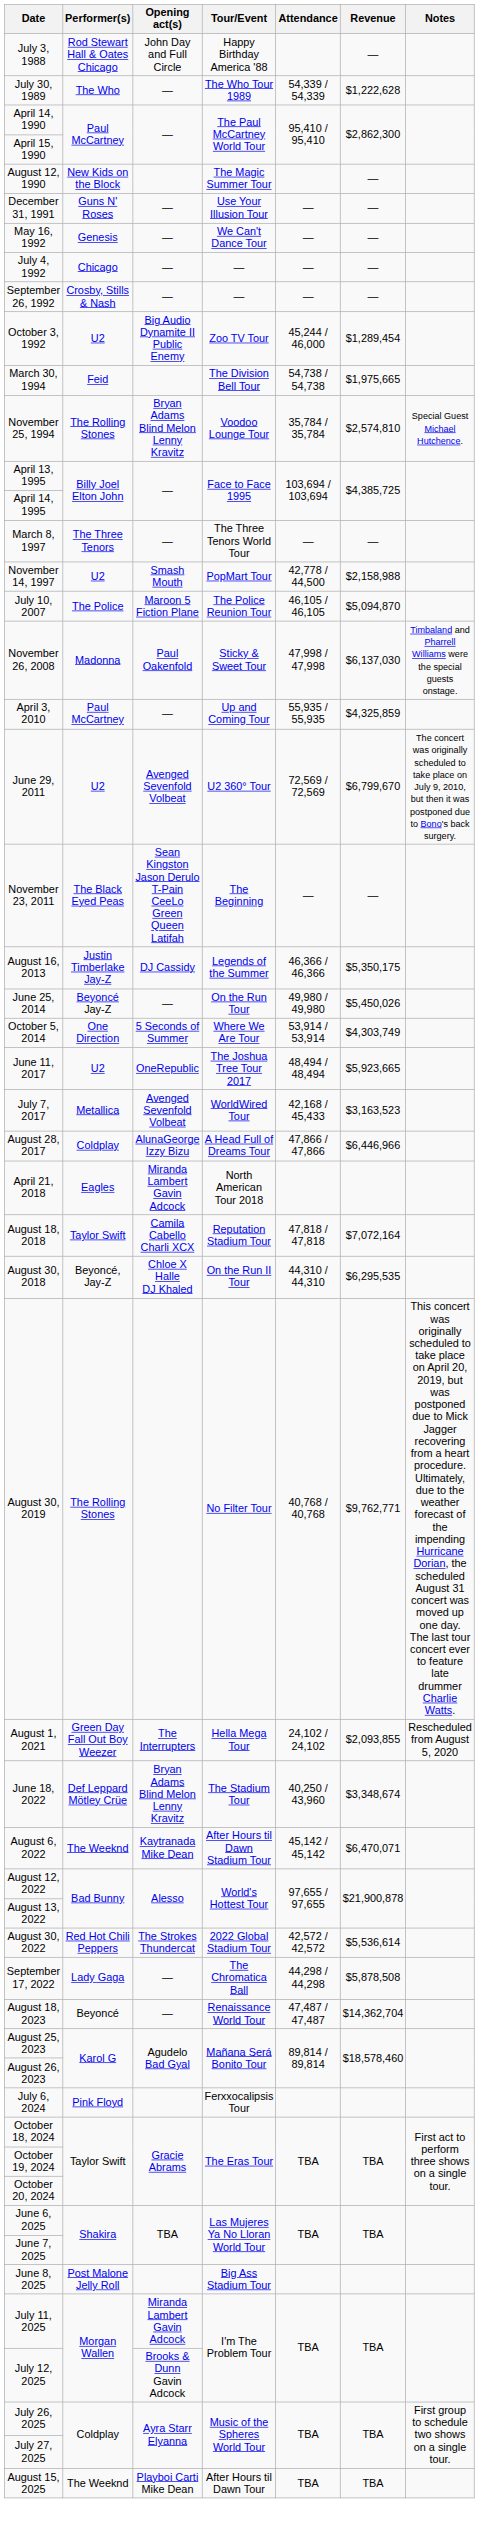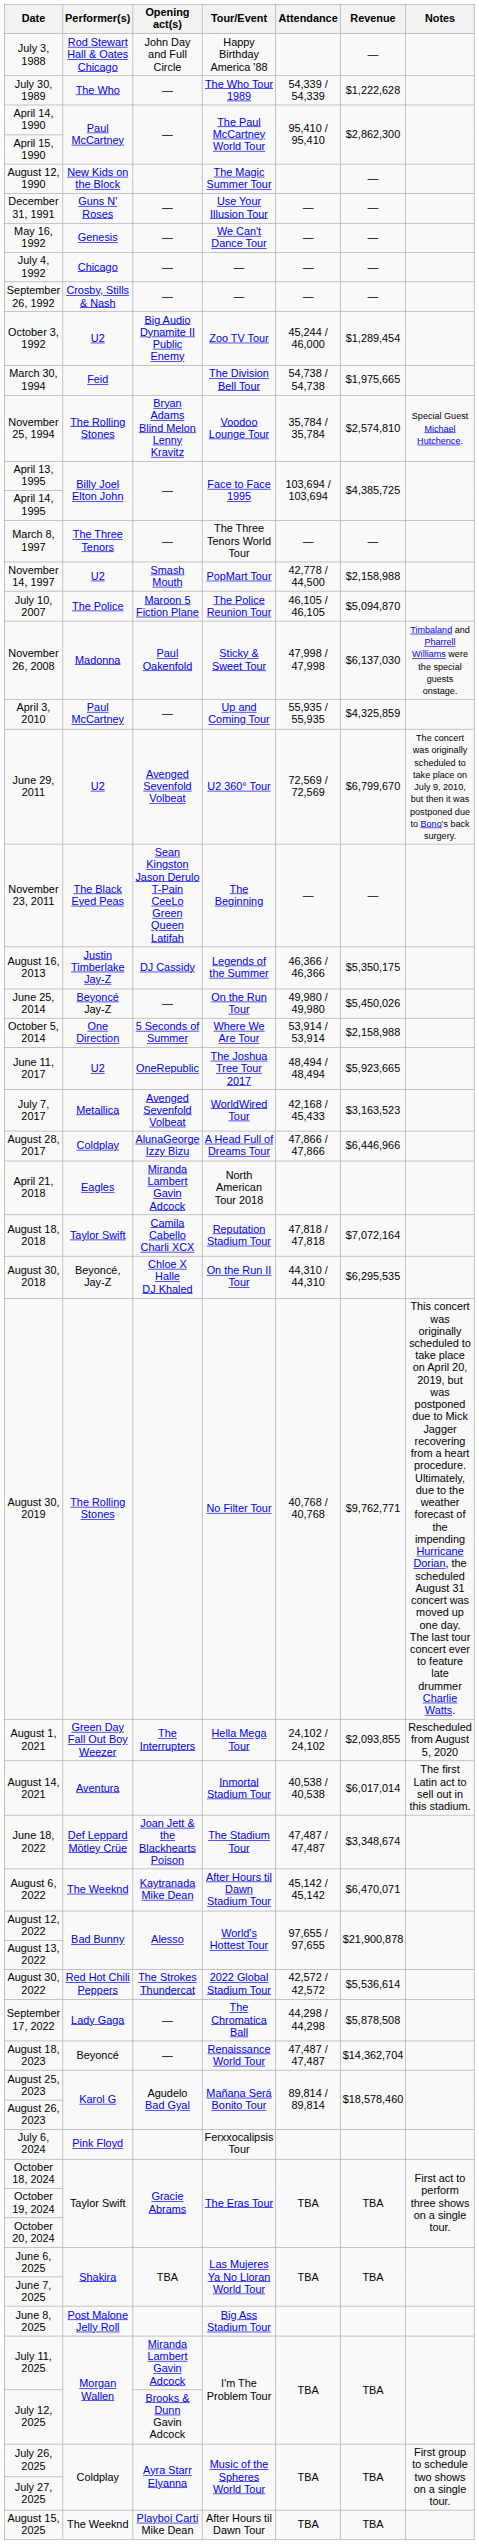(373, 1033) $4,303,749 -> (373, 1033) $2,158,988
+ row: (33, 1788)
(167, 1794) Bryan Adams Blind Melon Lenny Kravitz -> (167, 1842) Joan Jett & the Blackhearts Poison
(308, 1794) 40,250 / 43,960 -> (308, 1842) 47,487 / 47,487
